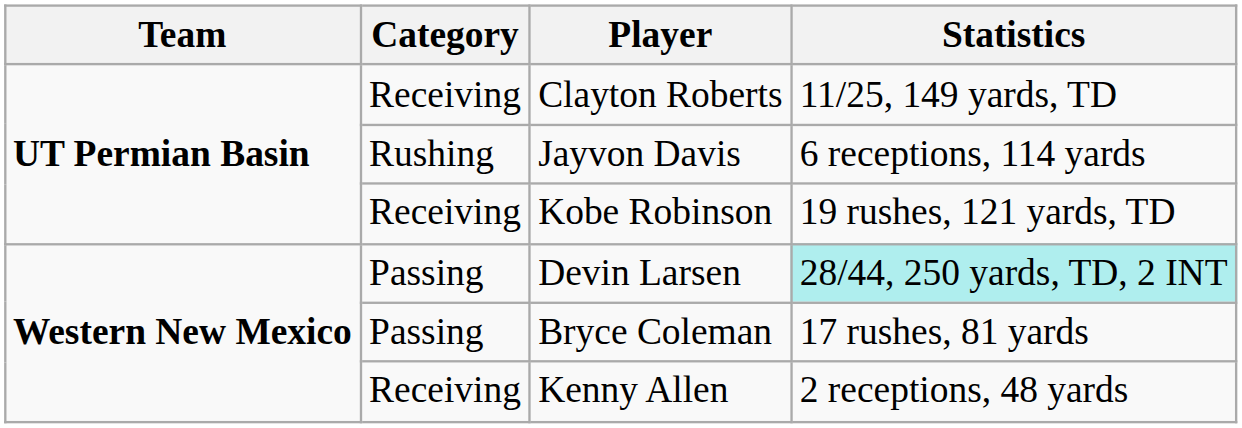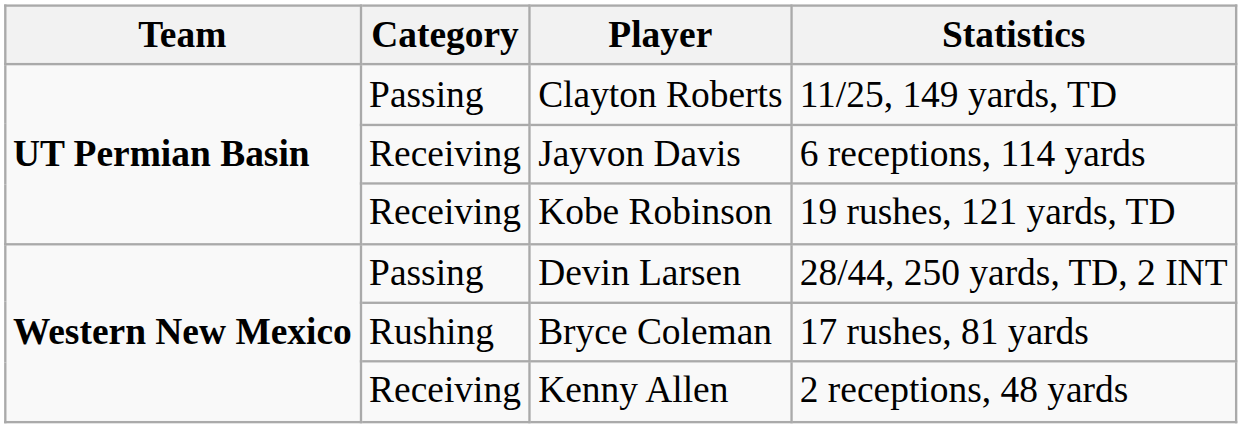(445, 94) Receiving -> (426, 94) Passing
(431, 153) Rushing -> (445, 153) Receiving
(1014, 272) paleturquoise background -> (1014, 272) no background
(426, 331) Passing -> (431, 331) Rushing
